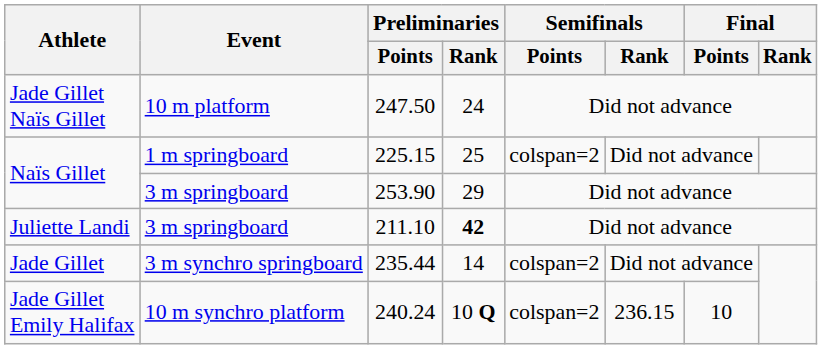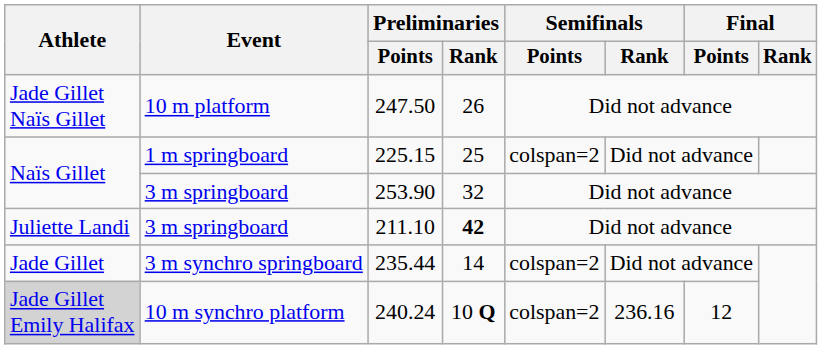(473, 106) 24 -> (473, 106) 26
(473, 191) 29 -> (473, 191) 32
(72, 312) no background -> (72, 312) lightgrey background
(644, 312) 236.15 -> (644, 312) 236.16
(721, 312) 10 -> (721, 312) 12
